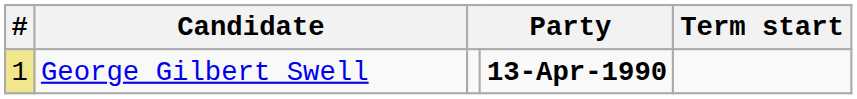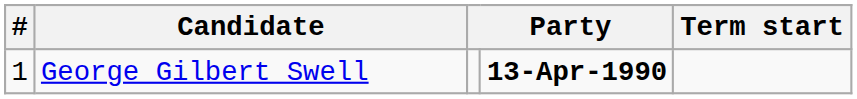(20, 72) khaki background -> (20, 72) no background
